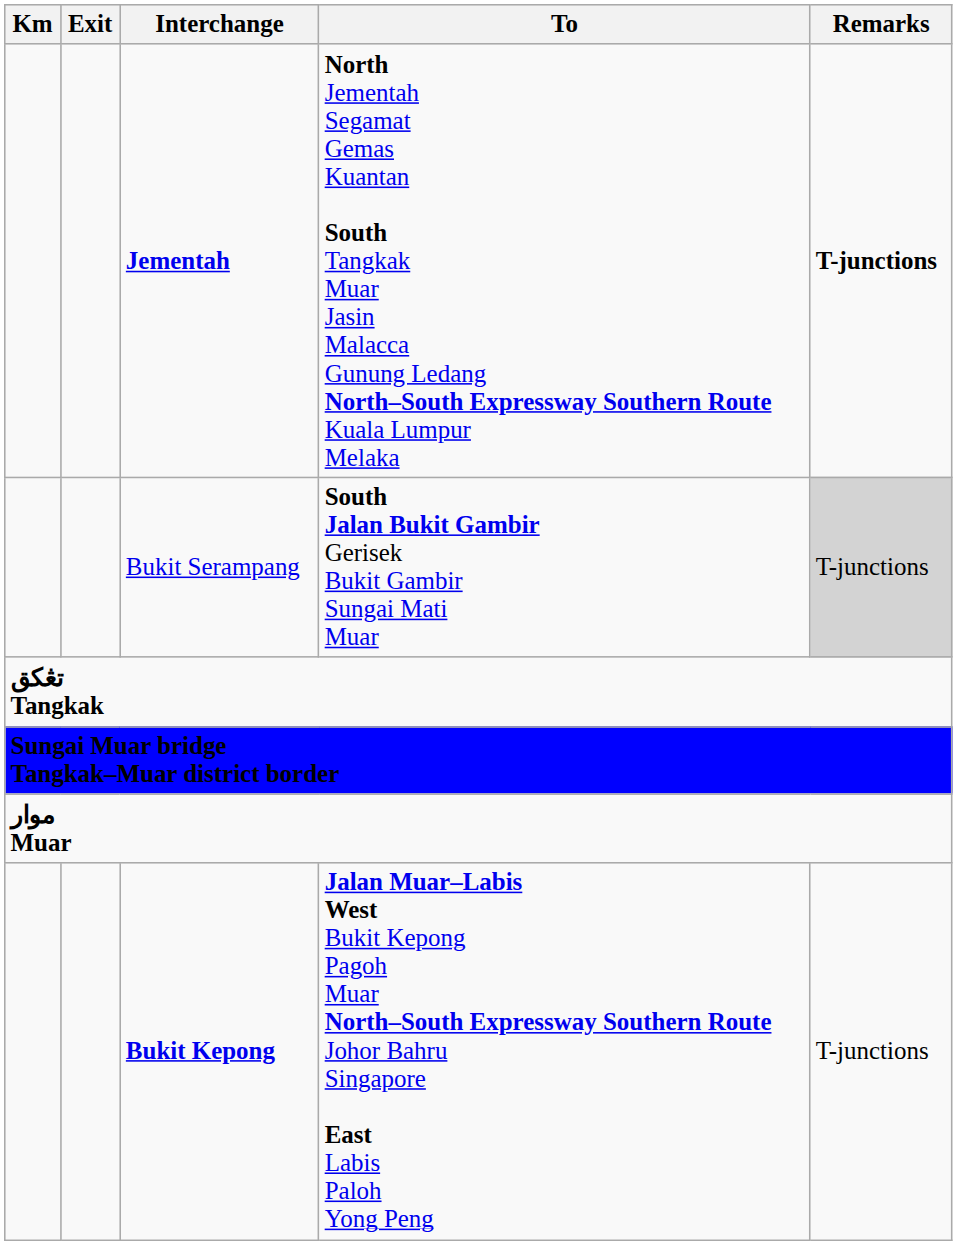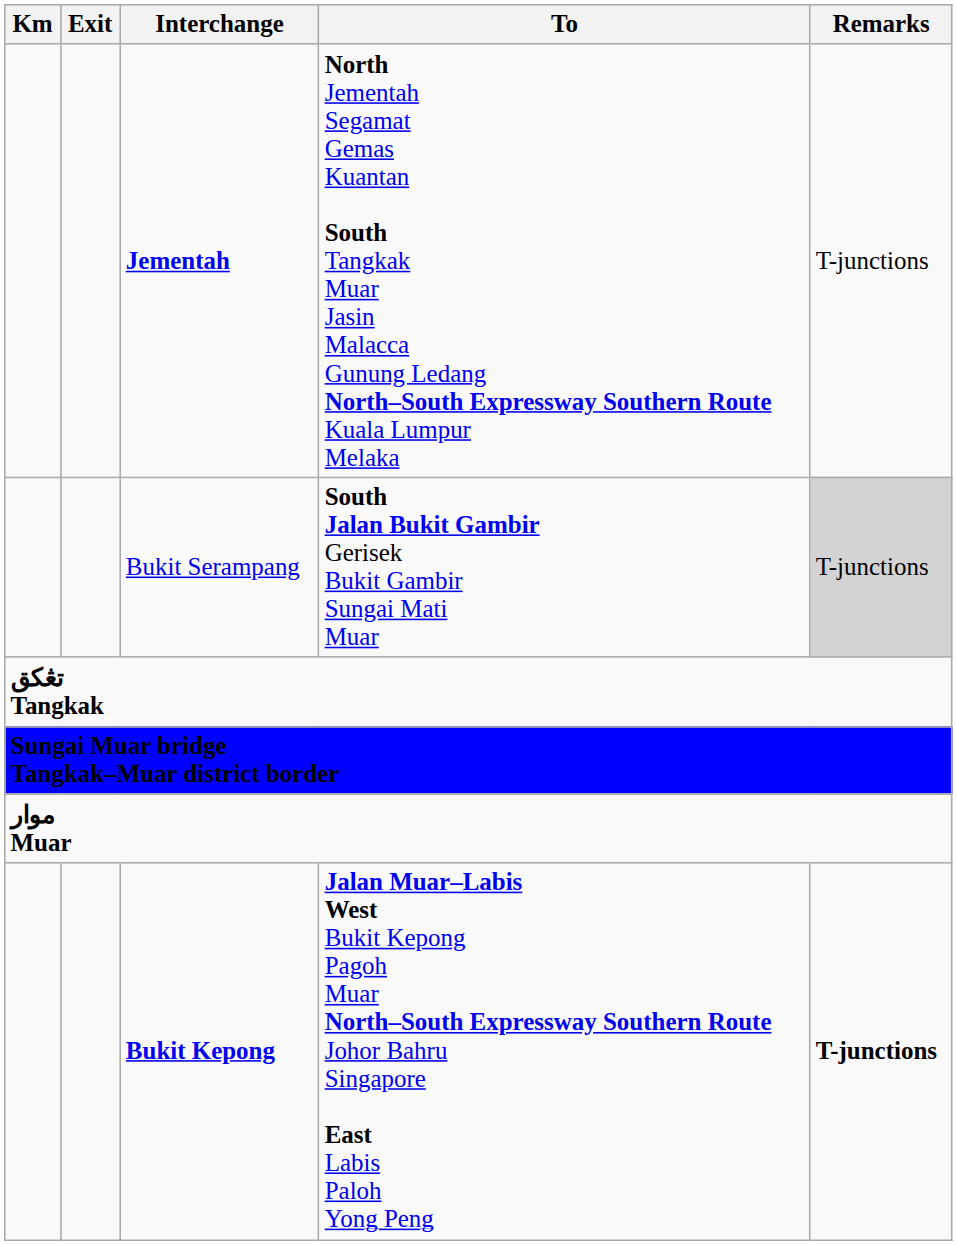(876, 260) bold -> (872, 260) normal
(872, 1051) normal -> (876, 1051) bold
